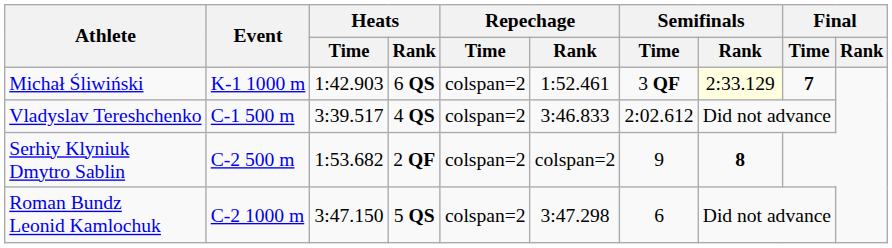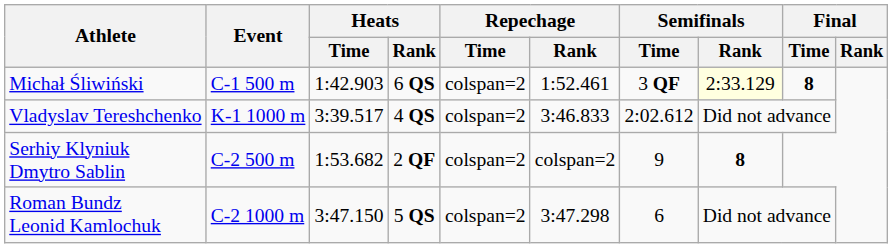(258, 83) K-1 1000 m -> (253, 83) C-1 500 m
(809, 83) 7 -> (809, 83) 8
(253, 116) C-1 500 m -> (258, 116) K-1 1000 m
